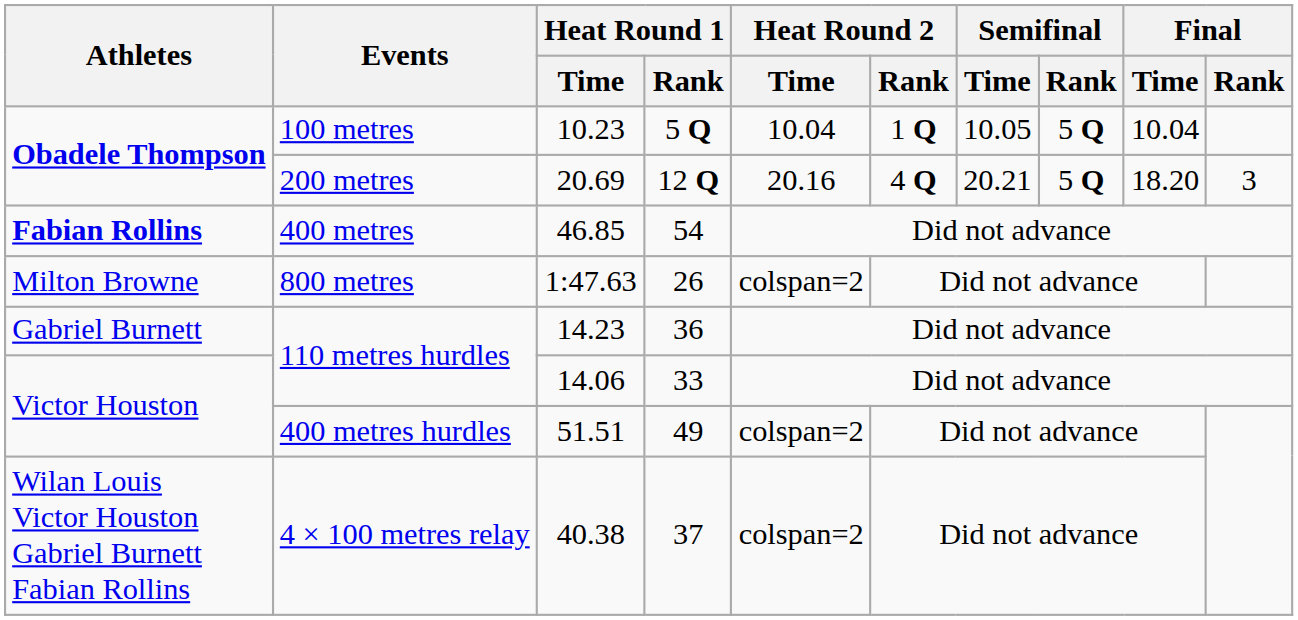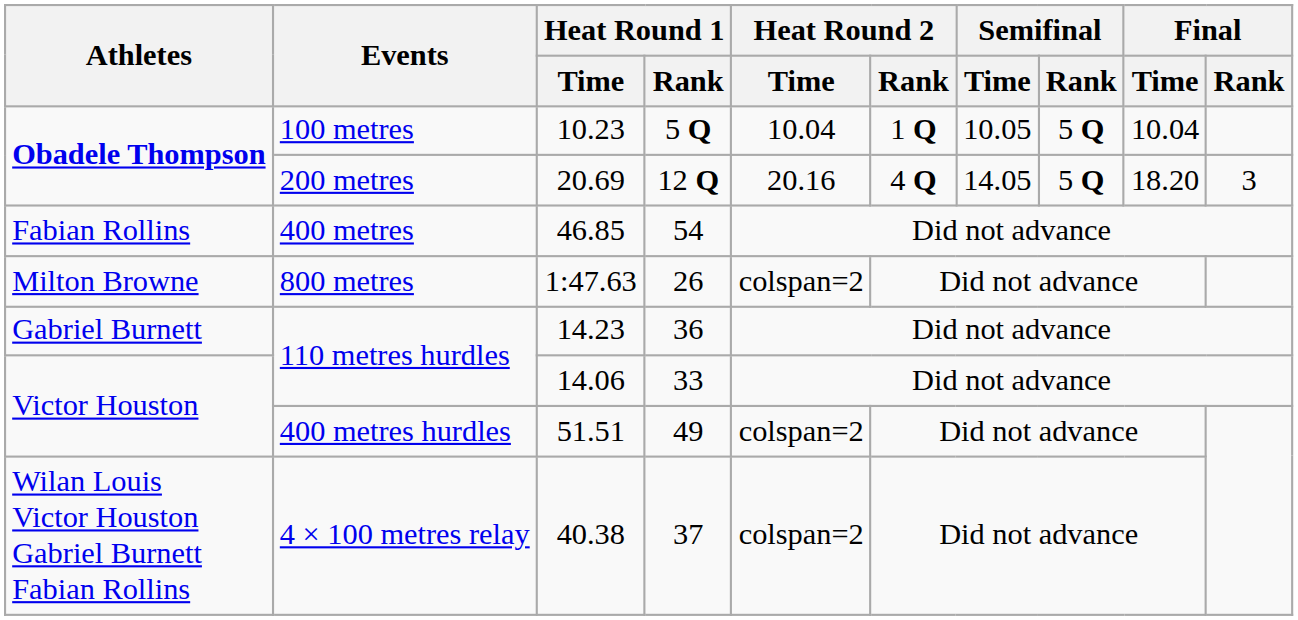(997, 180) 20.21 -> (997, 180) 14.05
(107, 230) bold -> (101, 230) normal
